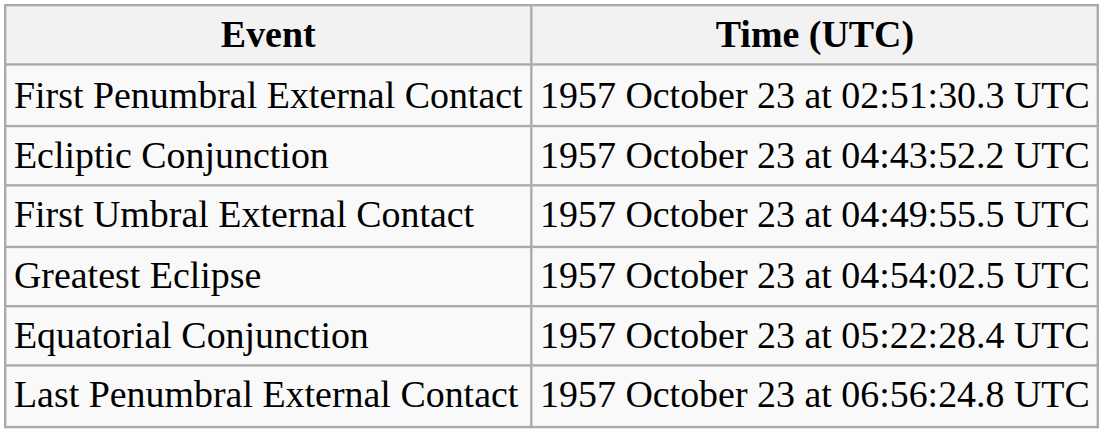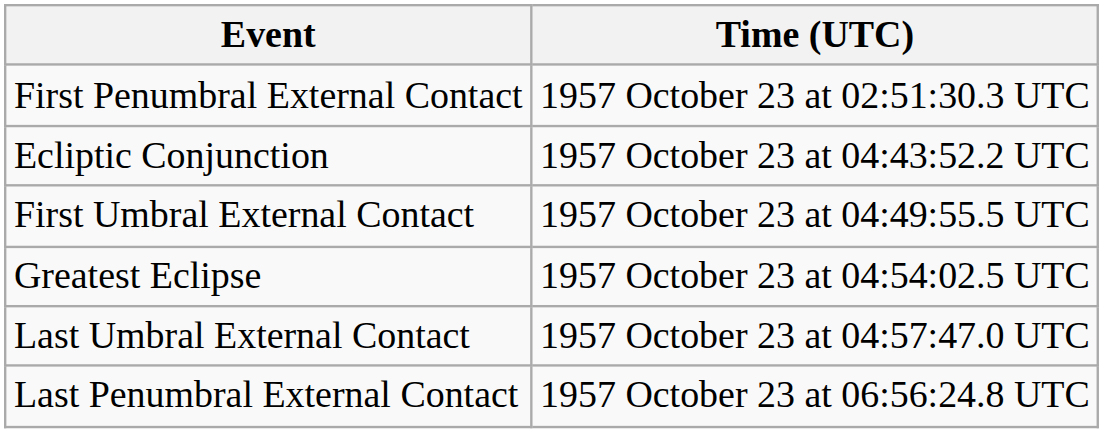+ row: (242, 335)
- row: (191, 335)
